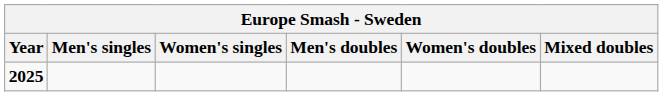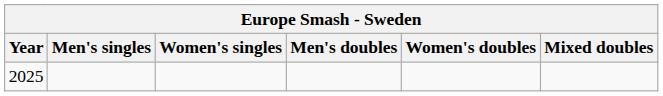(26, 76) bold -> (26, 76) normal
